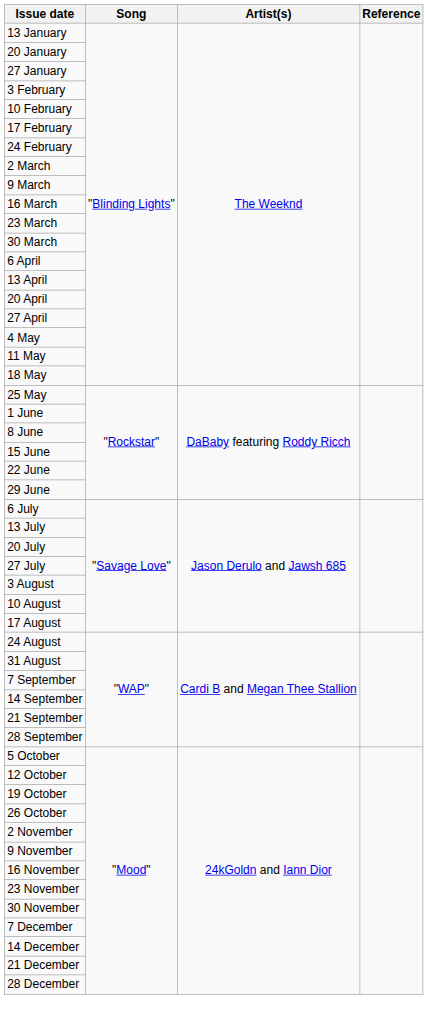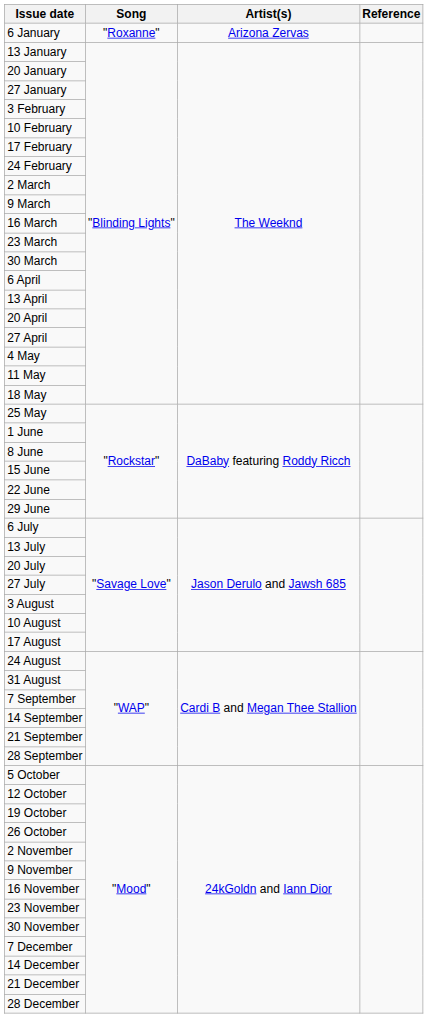+ row: (33, 33)
